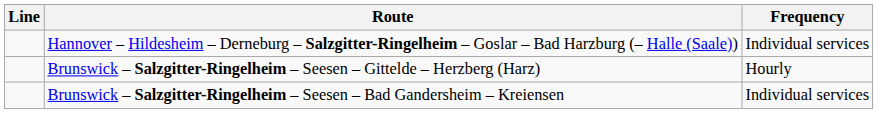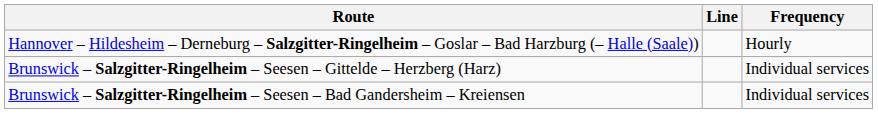columns swapped: (24, 17) <-> (393, 17)
(807, 43) Individual services -> (769, 43) Hourly
(769, 69) Hourly -> (807, 69) Individual services
